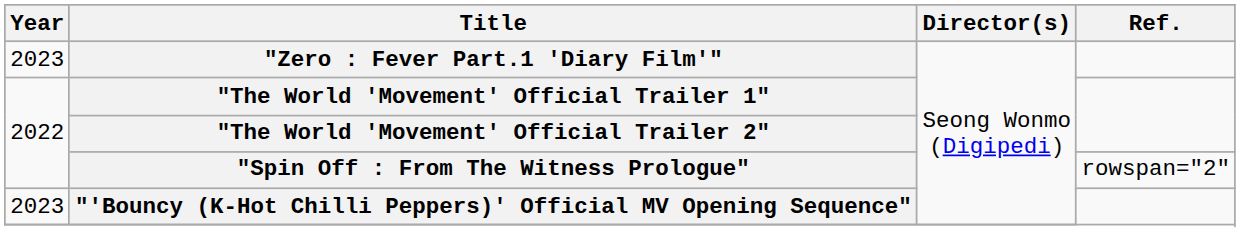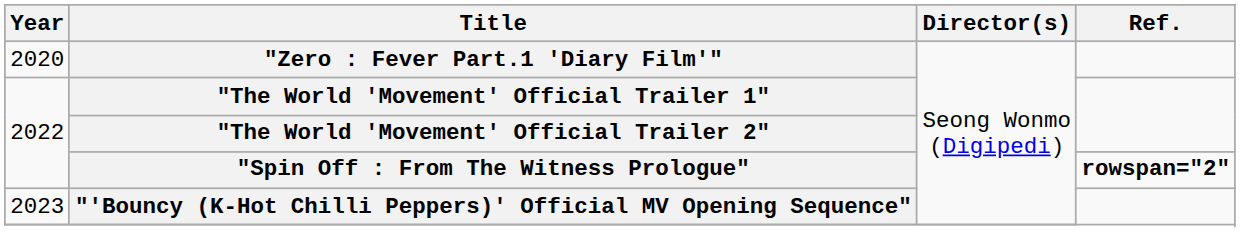(37, 60) 2023 -> (37, 60) 2020
(1156, 170) normal -> (1156, 170) bold
